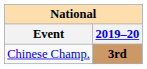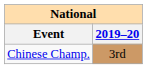(117, 53) bold -> (117, 53) normal
